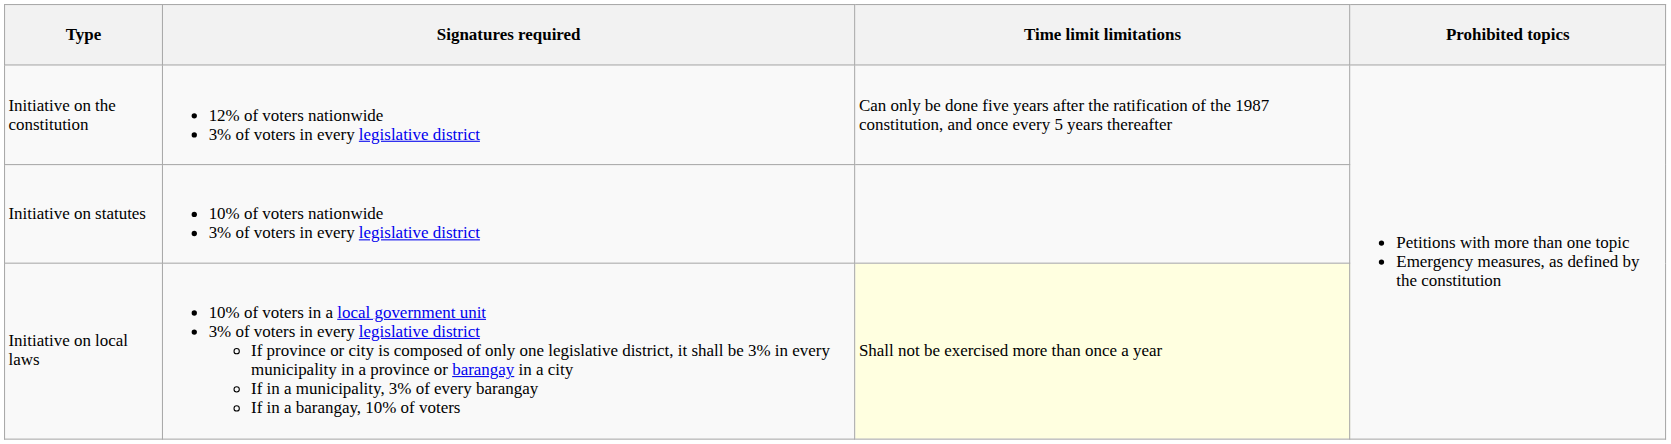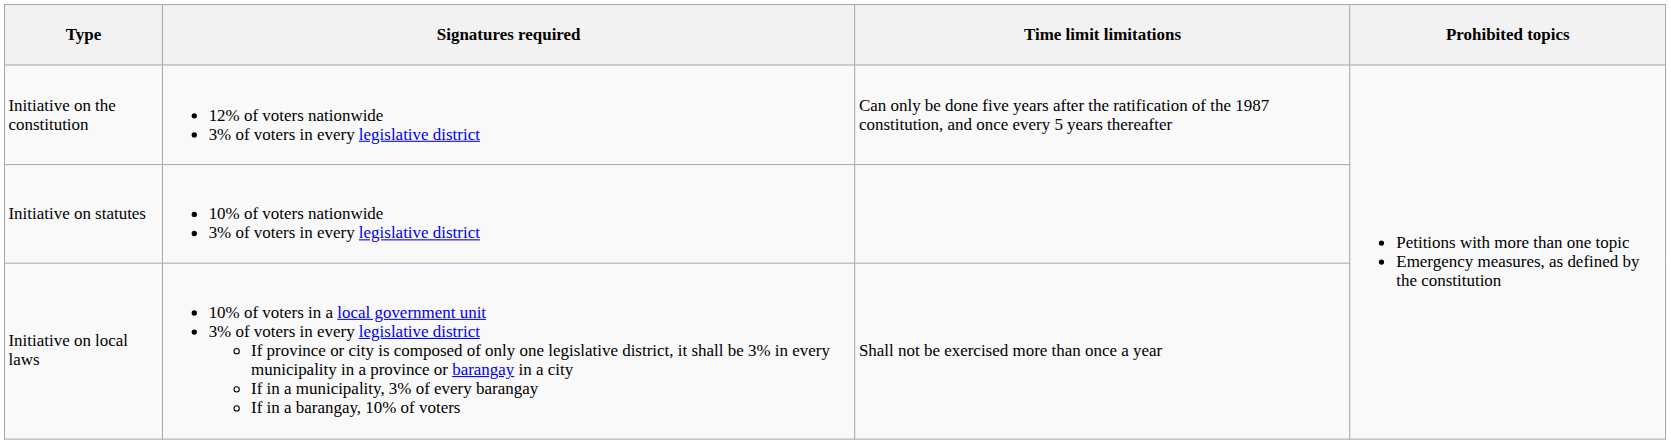(1011, 350) lightyellow background -> (1011, 350) no background
